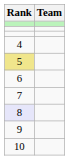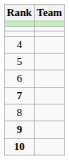(19, 61) khaki background -> (19, 61) no background
(19, 95) normal -> (19, 95) bold
(19, 112) lavender background -> (19, 112) no background
(19, 129) normal -> (19, 129) bold
(19, 146) normal -> (19, 146) bold
